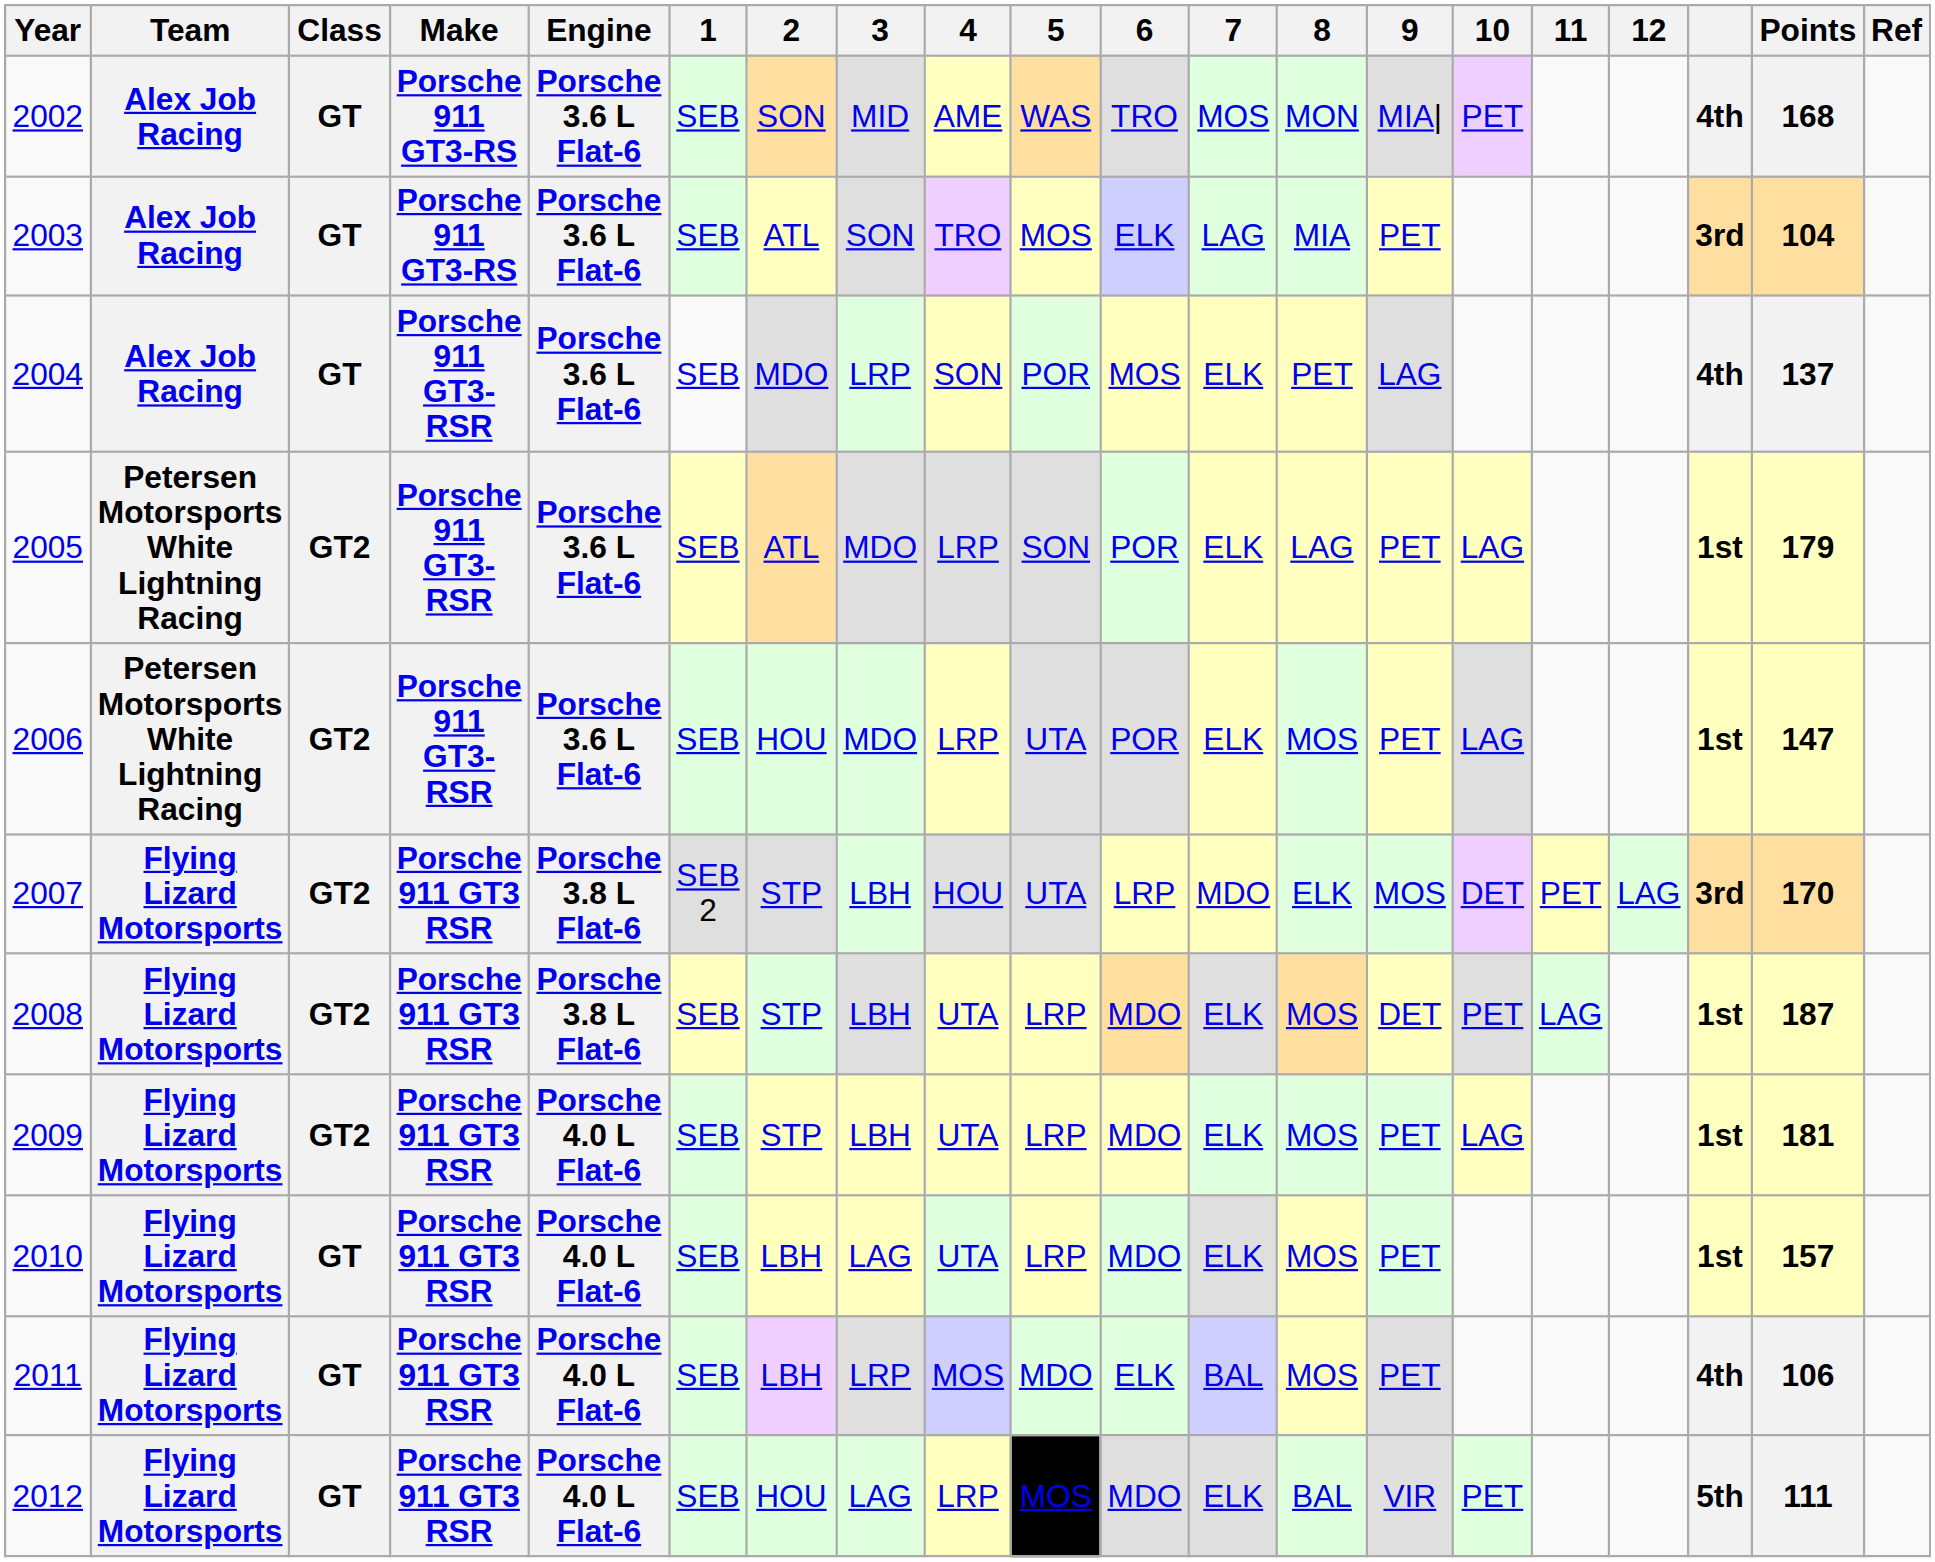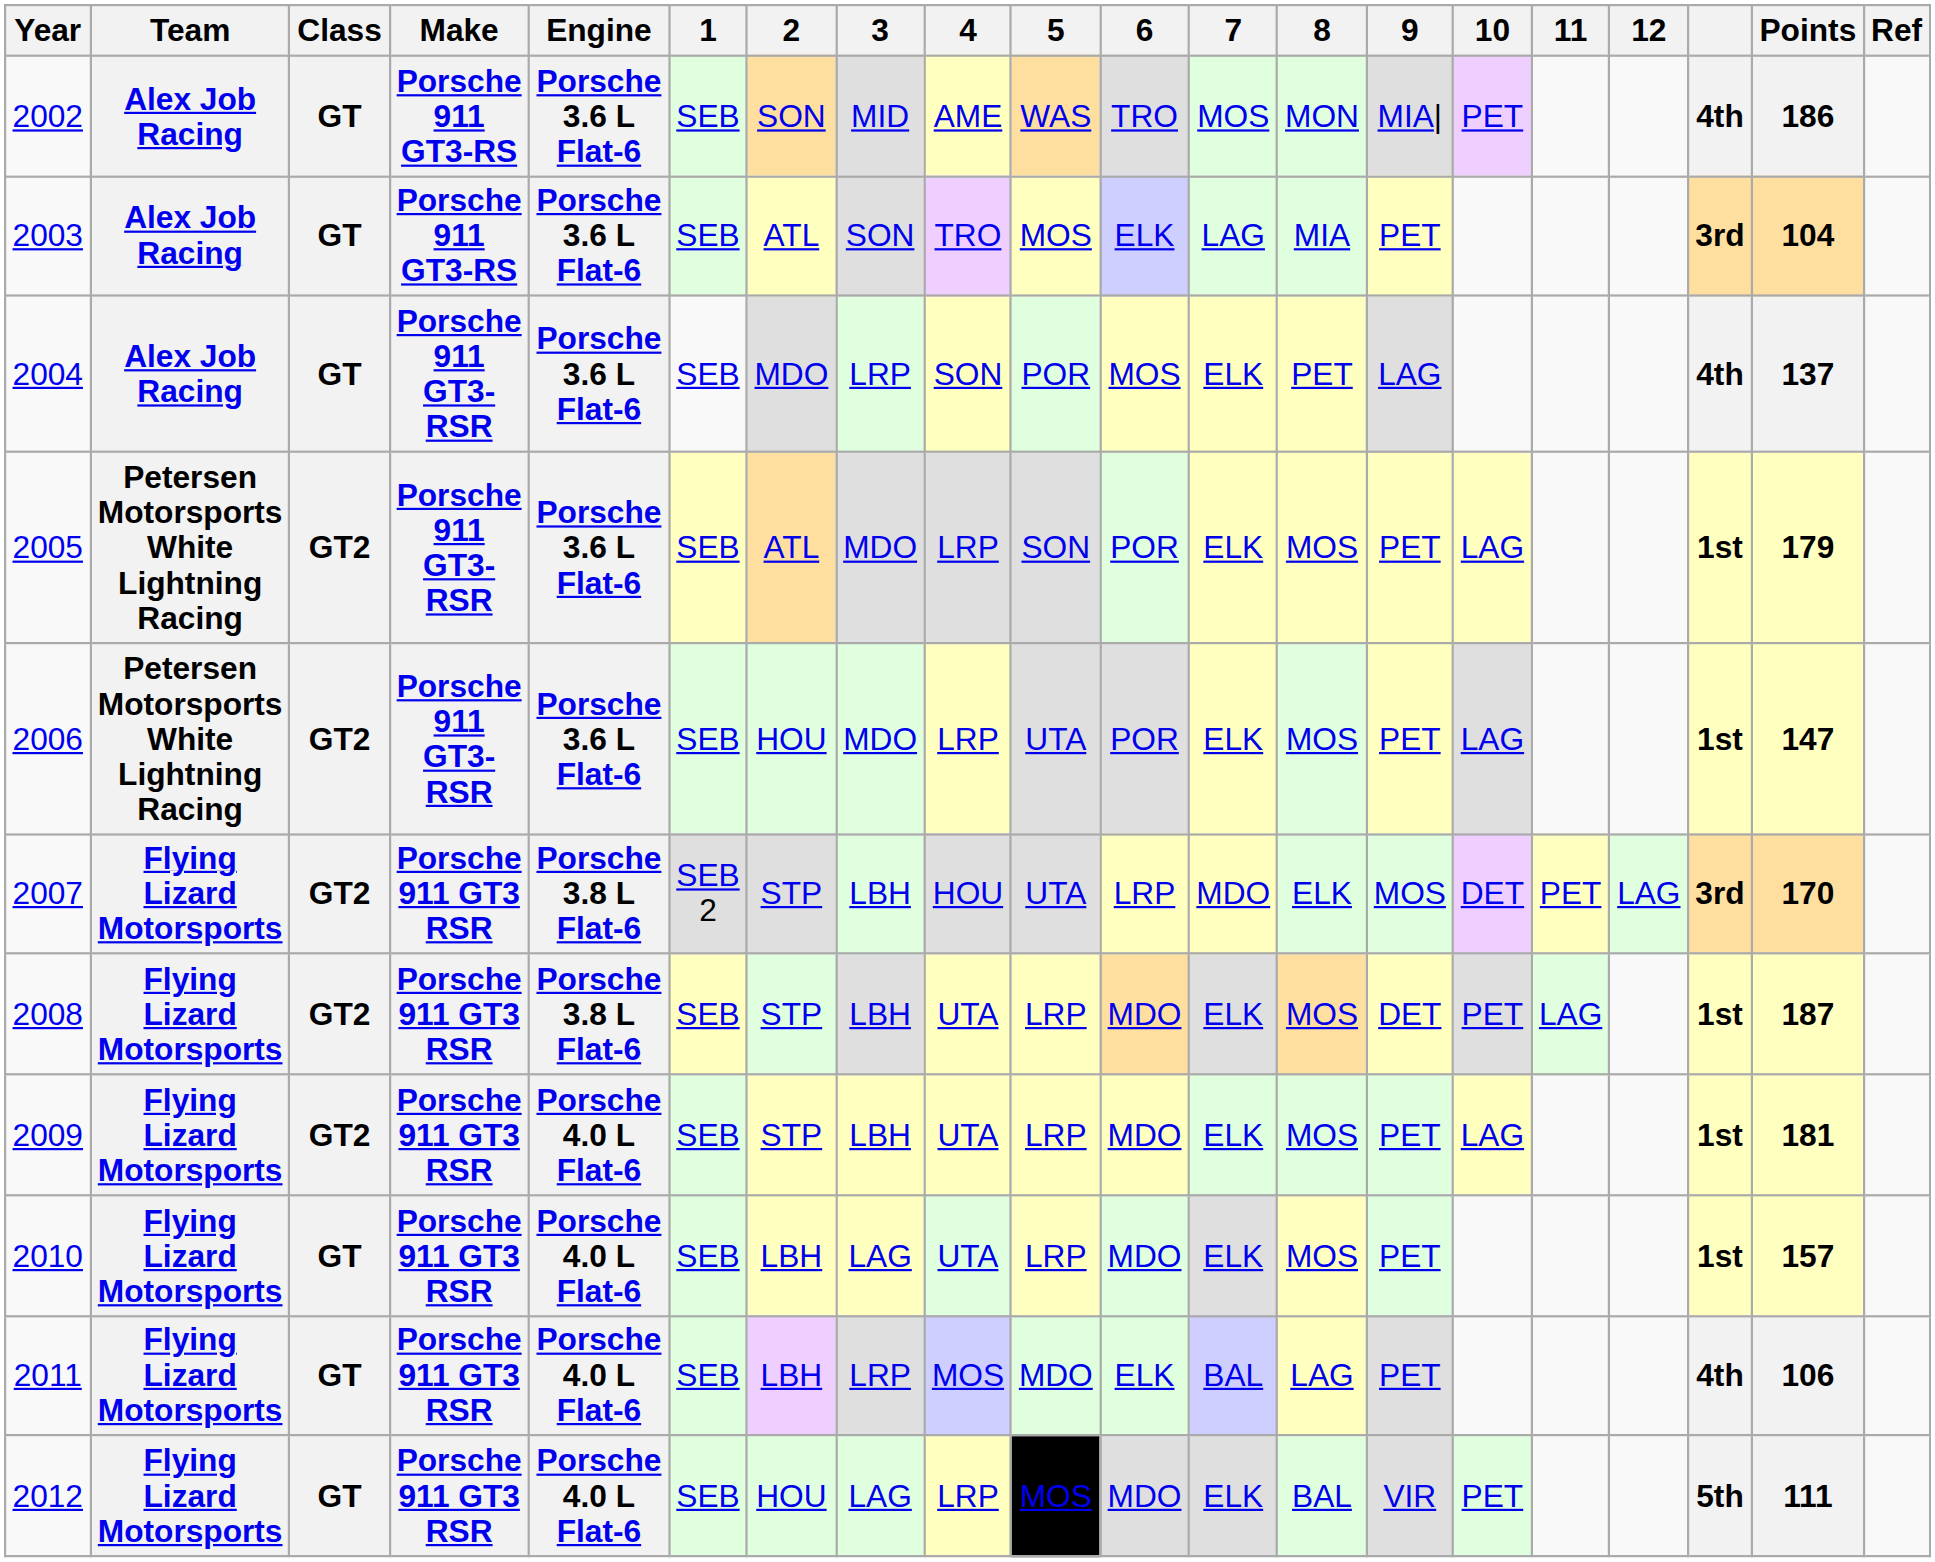(1808, 116) 168 -> (1808, 116) 186
(1322, 548) LAG -> (1322, 548) MOS
(1322, 1376) MOS -> (1322, 1376) LAG
